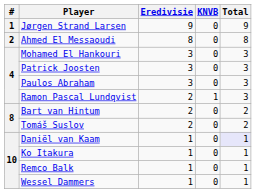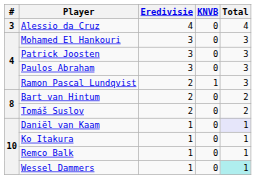- row: (73, 26)
- row: (68, 40)
+ row: (60, 26)
(246, 182) no background -> (246, 168) paleturquoise background
